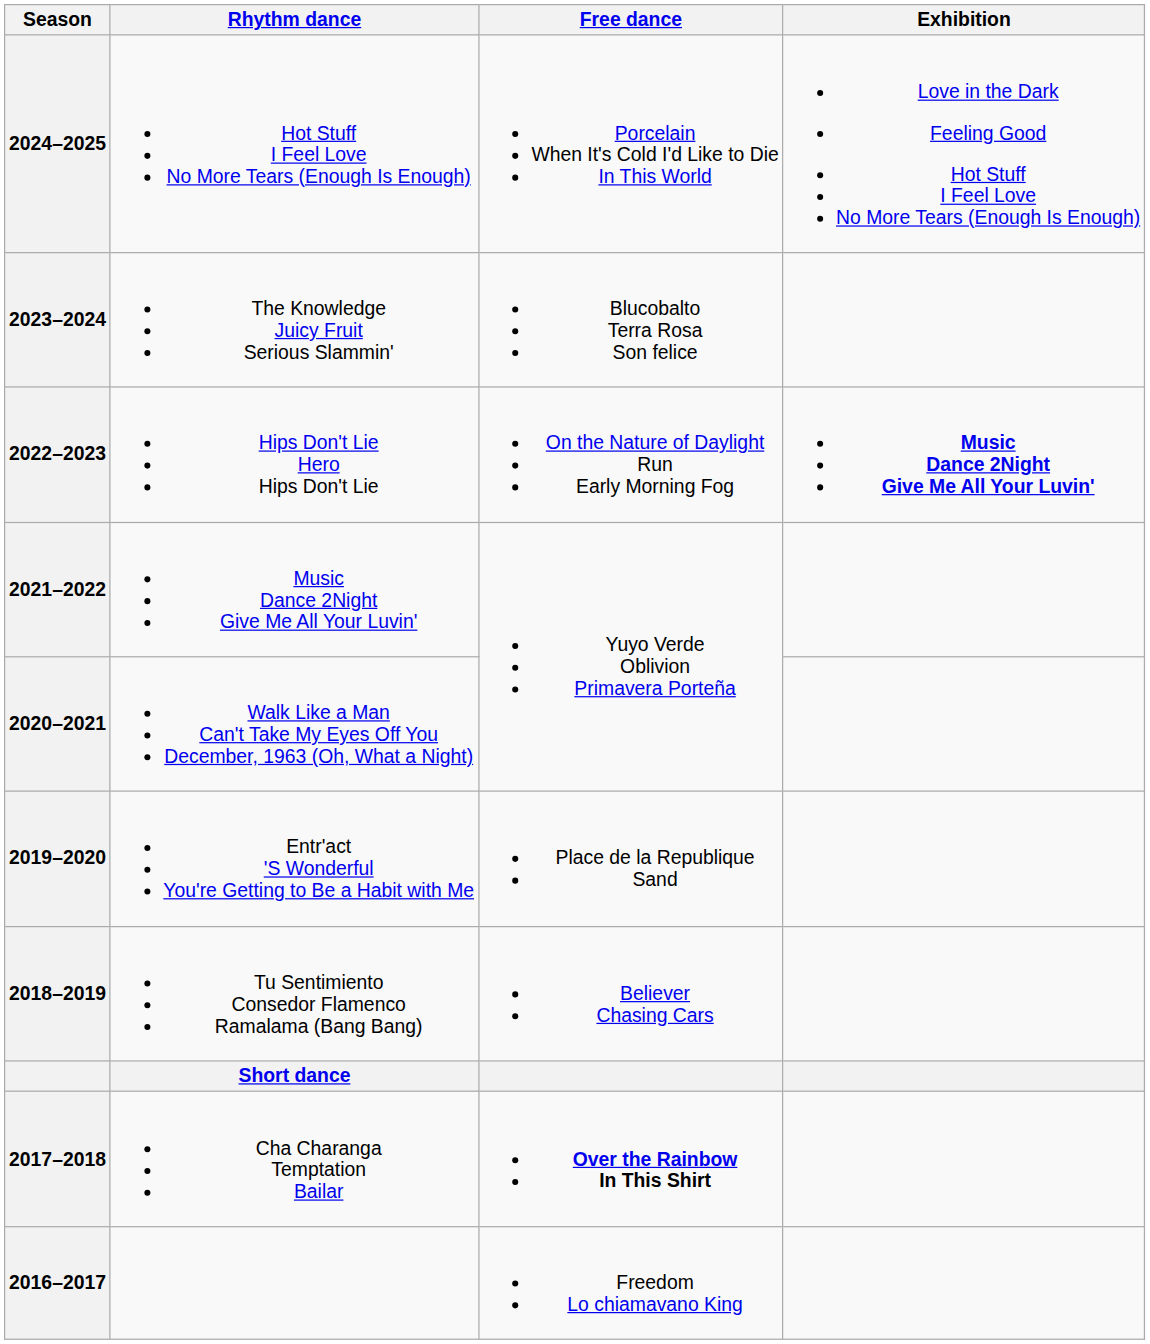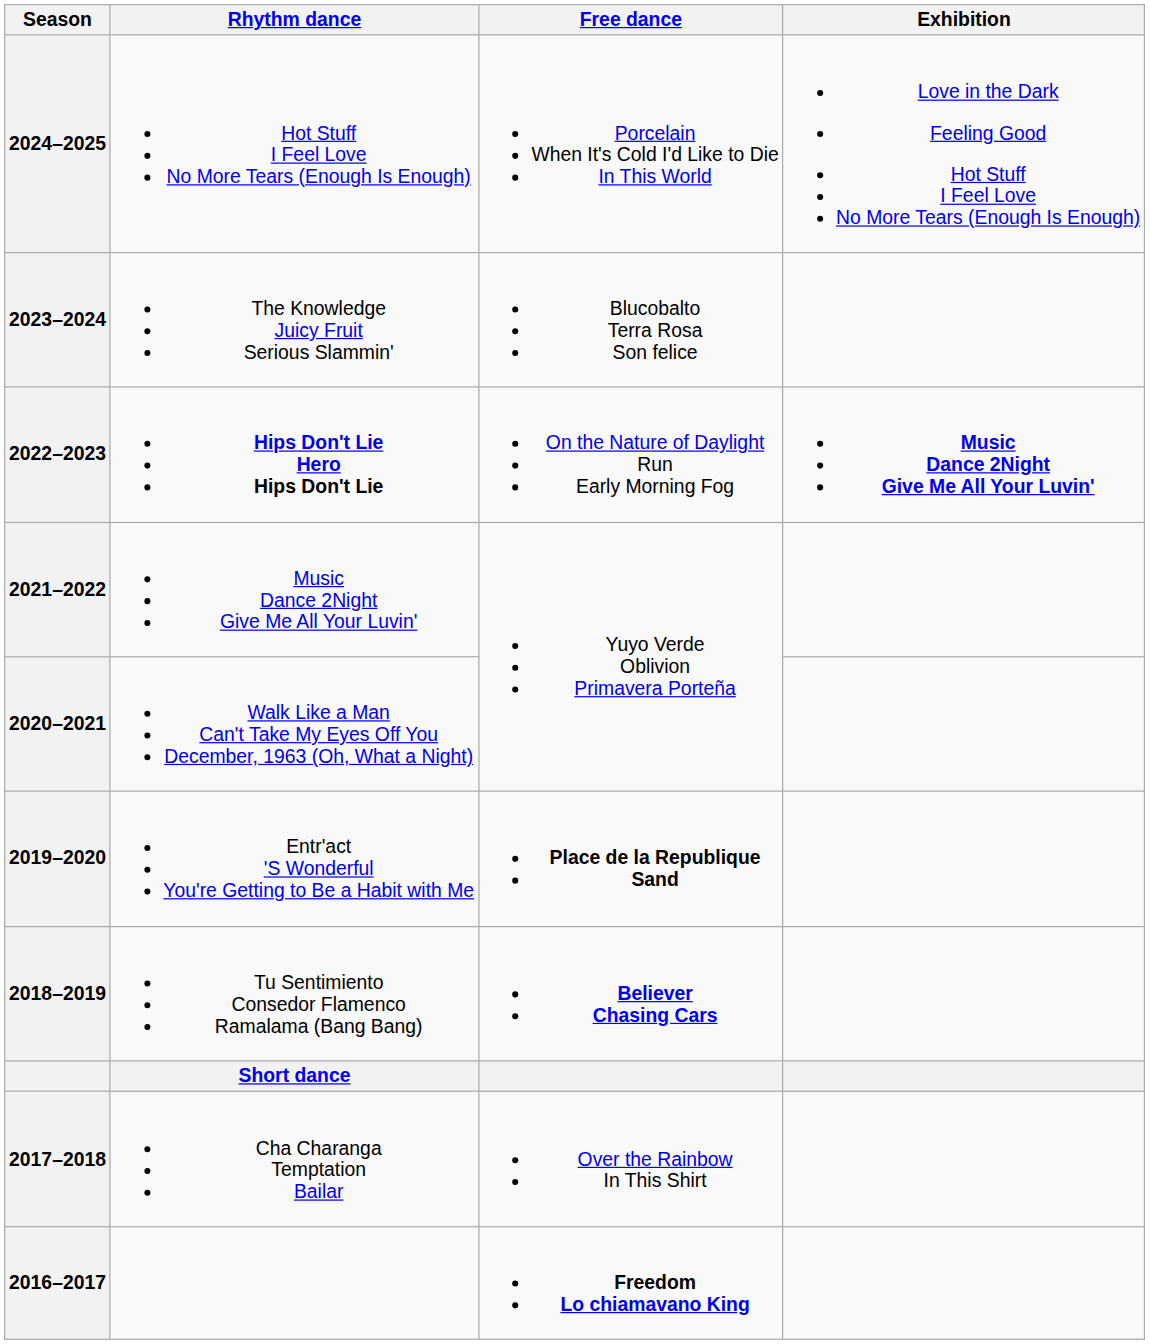(294, 465) normal -> (294, 465) bold
(631, 870) normal -> (631, 870) bold
(631, 1004) normal -> (631, 1004) bold
(631, 1170) bold -> (631, 1170) normal
(631, 1294) normal -> (631, 1294) bold
